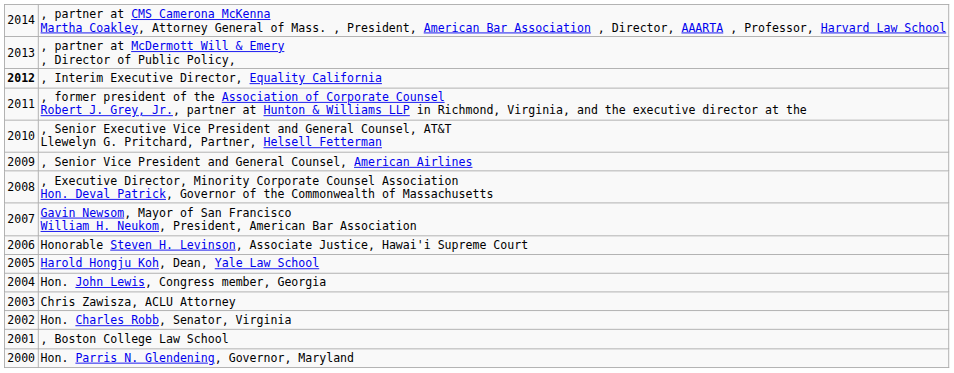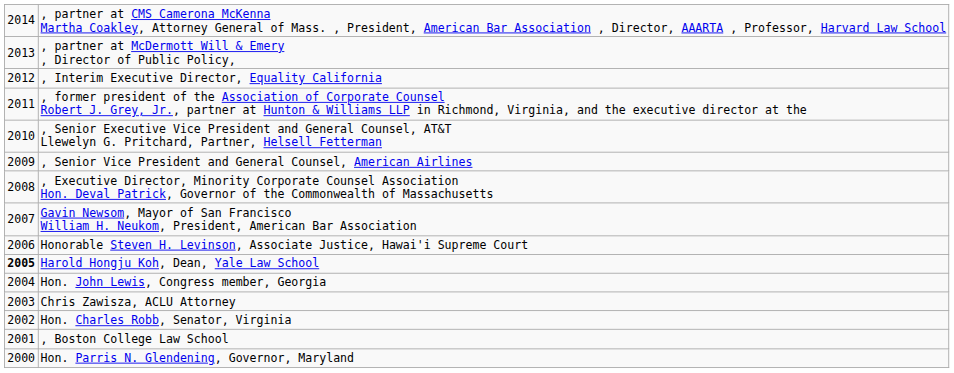(21, 78) bold -> (21, 78) normal
(21, 264) normal -> (21, 264) bold
